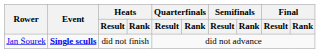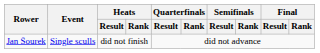(73, 41) bold -> (73, 41) normal
